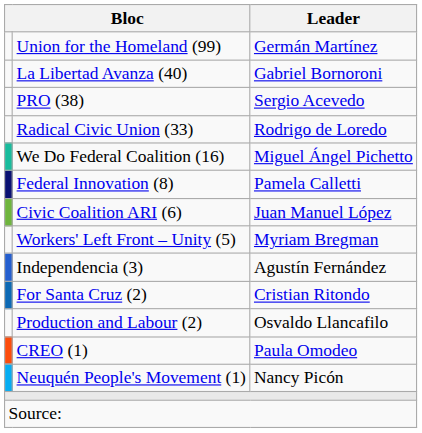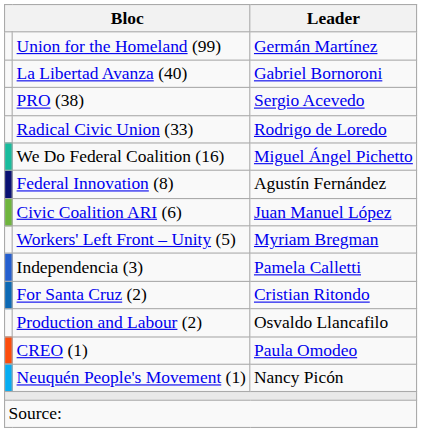(307, 184) Pamela Calletti -> (320, 184) Agustín Fernández
(320, 267) Agustín Fernández -> (307, 267) Pamela Calletti
